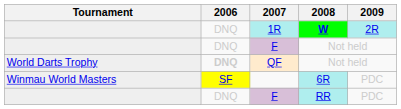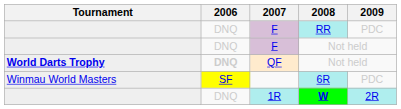rows swapped: (274, 29) <-> (274, 96)
(52, 63) normal -> (56, 63) bold
